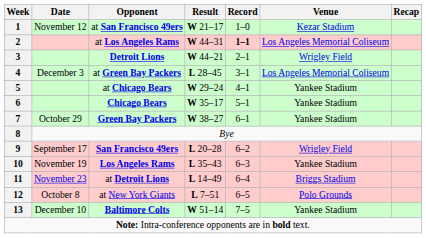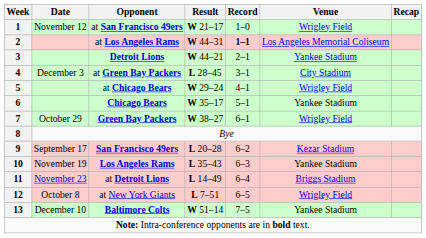(326, 27) Kezar Stadium -> (326, 27) Wrigley Field
(326, 57) Wrigley Field -> (326, 57) Yankee Stadium
(326, 73) Los Angeles Memorial Coliseum -> (326, 73) City Stadium
(326, 88) Yankee Stadium -> (326, 88) Wrigley Field
(326, 118) Yankee Stadium -> (326, 118) Wrigley Field
(326, 149) Wrigley Field -> (326, 149) Kezar Stadium
(326, 194) Polo Grounds -> (326, 194) Wrigley Field
